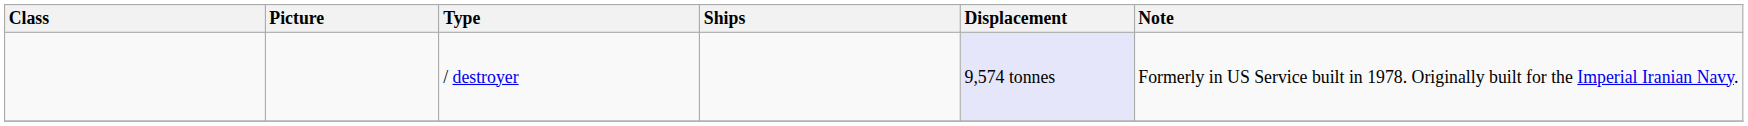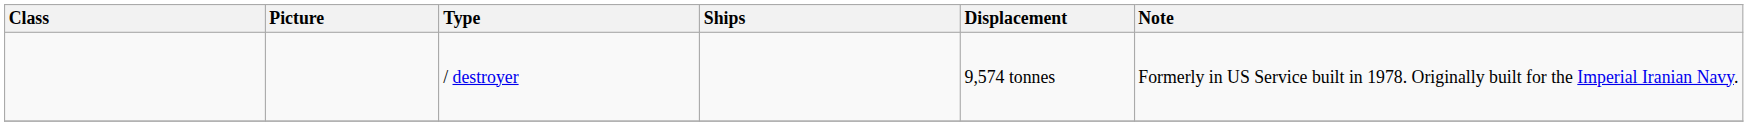(1010, 76) lavender background -> (1010, 76) no background
